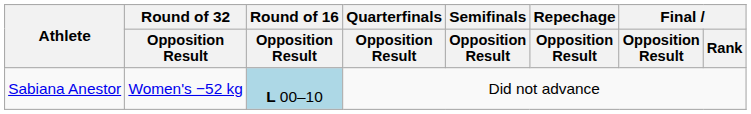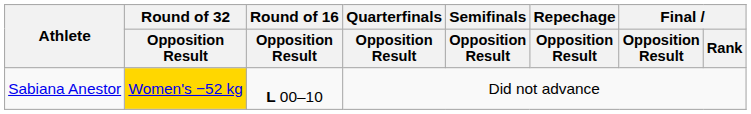(186, 89) no background -> (186, 89) gold background
(294, 98) lightblue background -> (294, 98) no background
